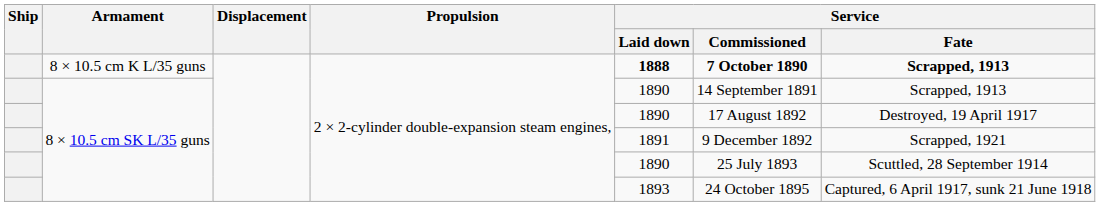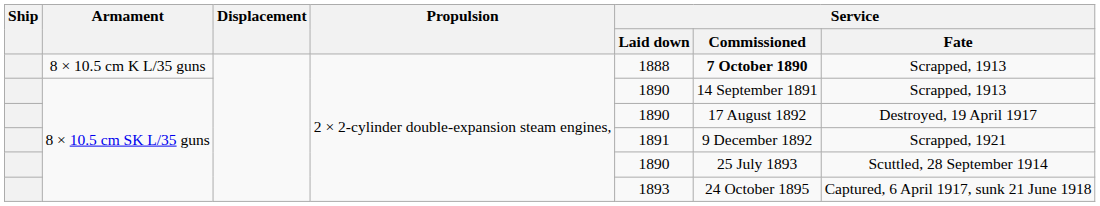(654, 66) bold -> (654, 66) normal
(958, 66) bold -> (958, 66) normal
